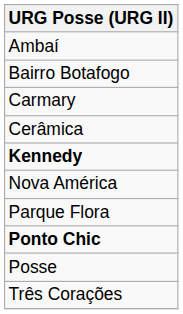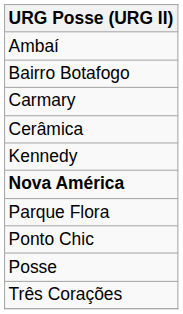(45, 156) bold -> (43, 156) normal
(63, 184) normal -> (66, 184) bold
(55, 239) bold -> (51, 239) normal
